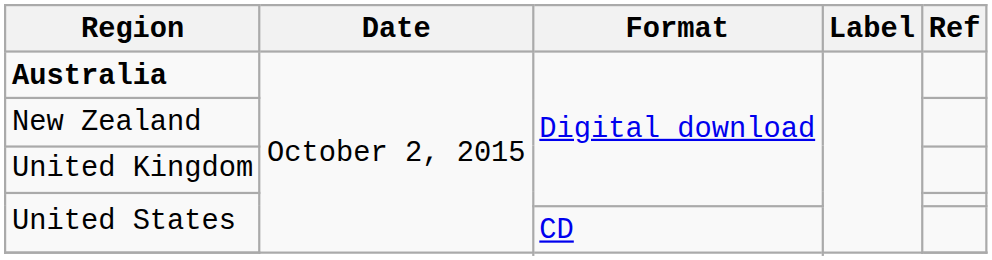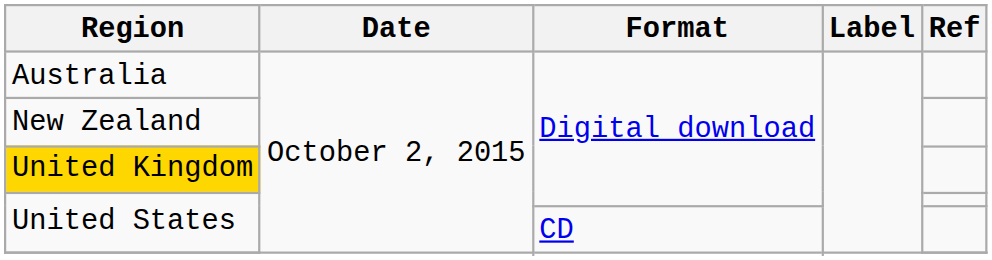(90, 75) bold -> (90, 75) normal
(133, 169) no background -> (133, 169) gold background
